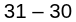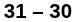(38, 11) normal -> (38, 11) bold
